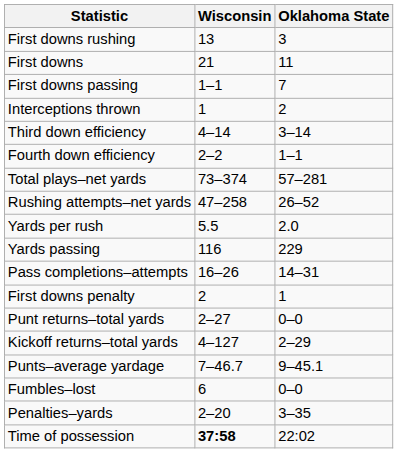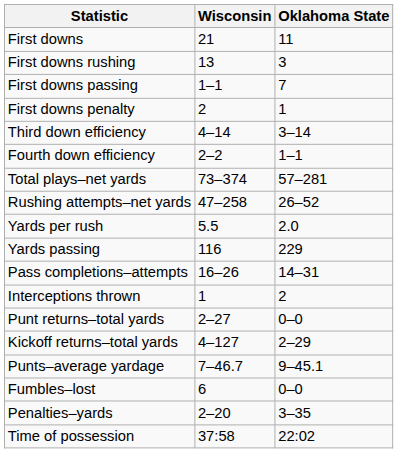rows swapped: (45, 62) <-> (72, 39)
rows swapped: (71, 296) <-> (74, 109)
(217, 436) bold -> (216, 436) normal
